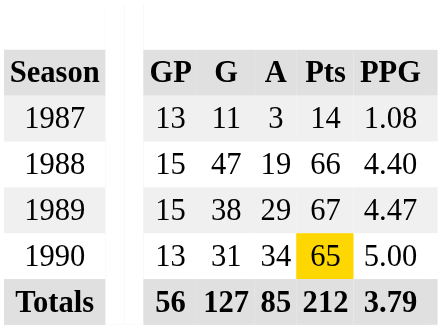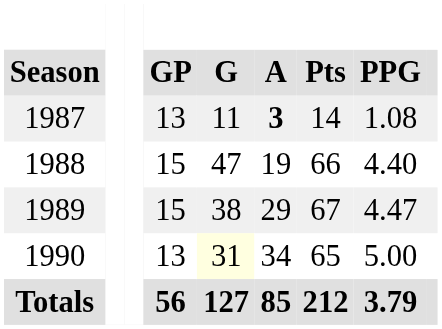(276, 118) normal -> (276, 118) bold
(226, 255) no background -> (226, 255) lightyellow background
(326, 255) gold background -> (326, 255) no background
